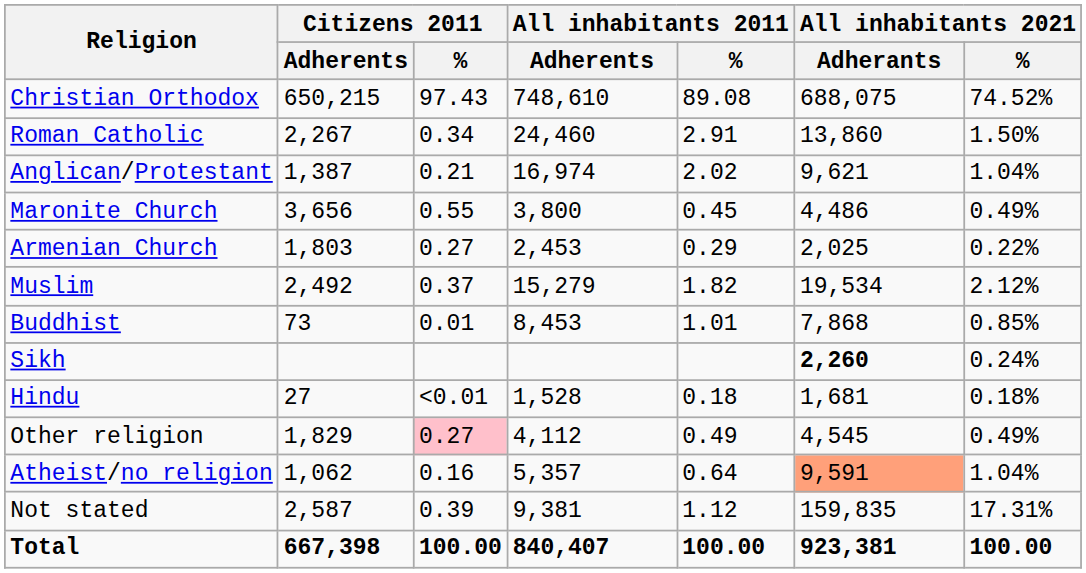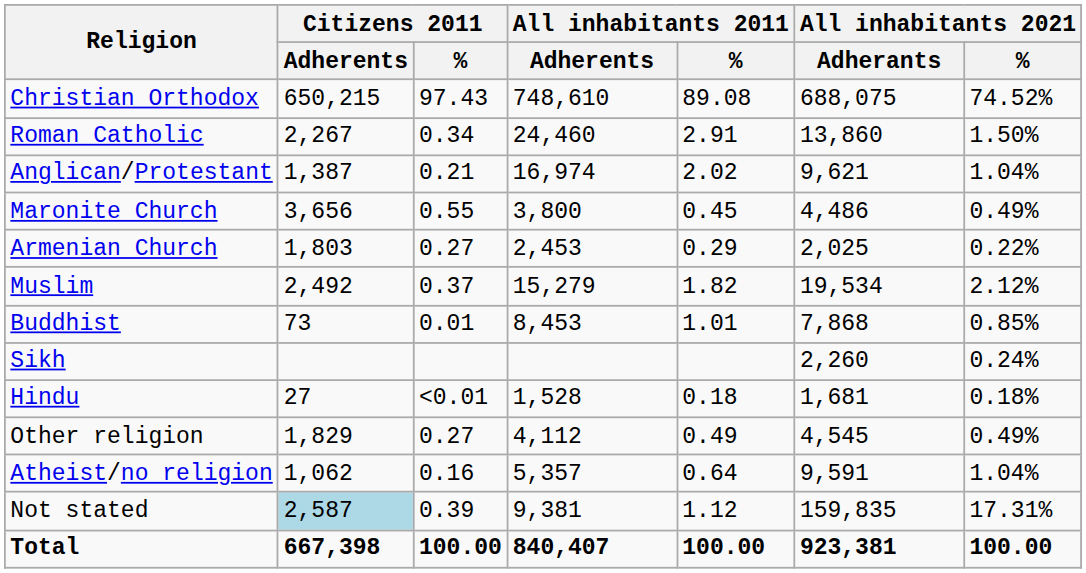(834, 361) bold -> (834, 361) normal
(447, 436) pink background -> (447, 436) no background
(834, 474) lightsalmon background -> (834, 474) no background
(318, 511) no background -> (318, 511) lightblue background
